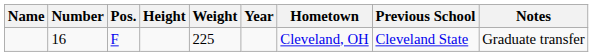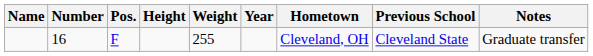(203, 39) 225 -> (203, 39) 255
